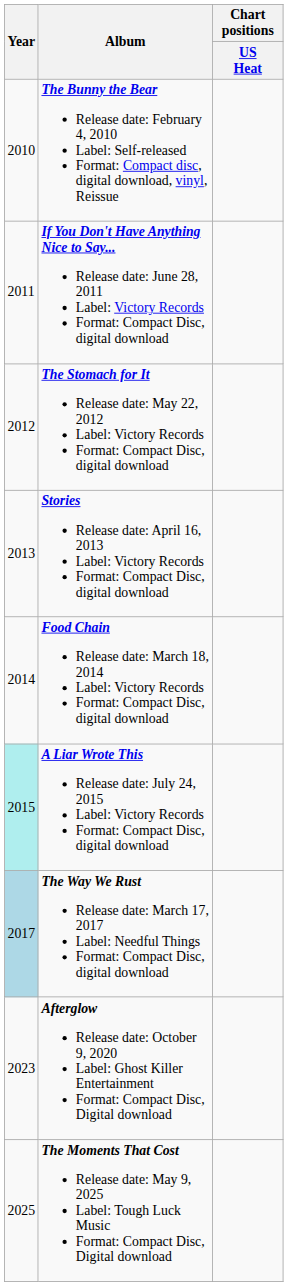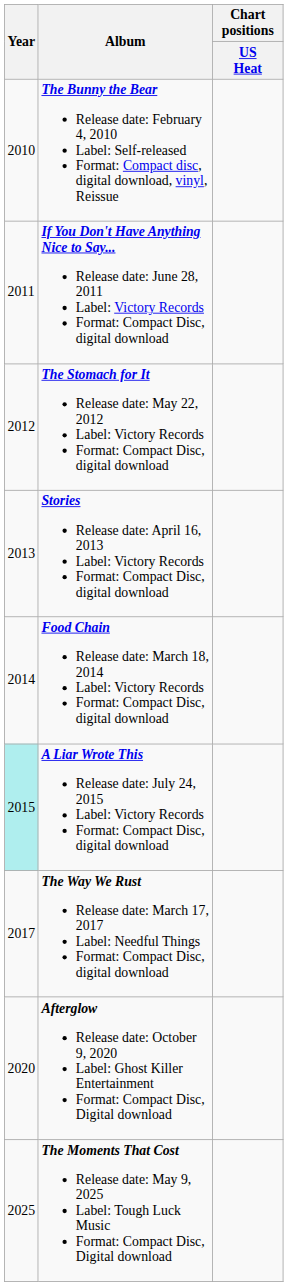(21, 933) lightblue background -> (21, 933) no background
(21, 1068) 2023 -> (21, 1068) 2020
